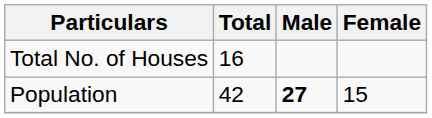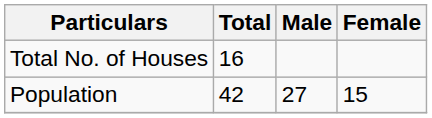(294, 94) bold -> (294, 94) normal
